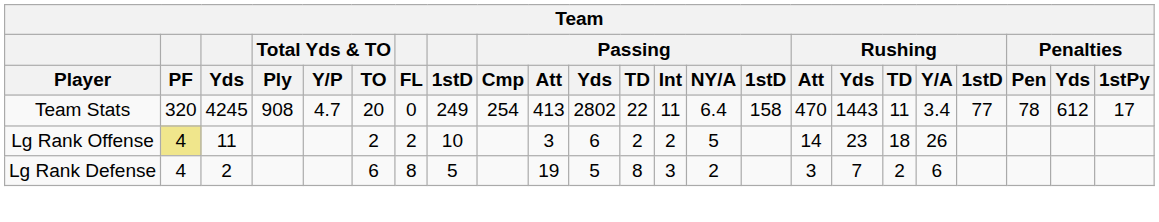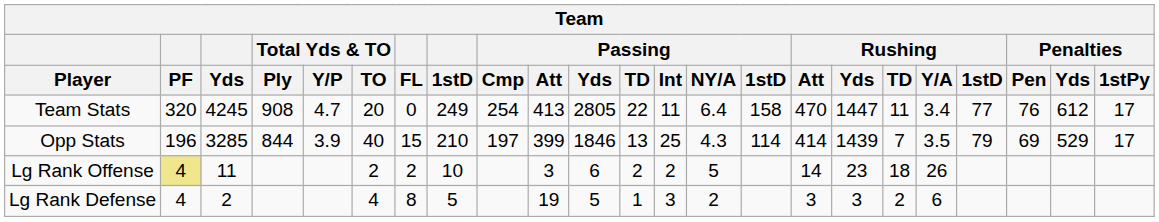(595, 110) 2802 -> (595, 110) 2805
(857, 110) 1443 -> (857, 110) 1447
(1029, 110) 78 -> (1029, 110) 76
+ row: (83, 140)
(374, 170) 6 -> (374, 200) 4
(637, 170) 8 -> (637, 200) 1
(857, 170) 7 -> (857, 200) 3
